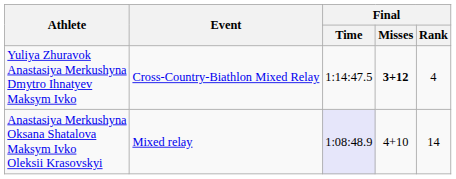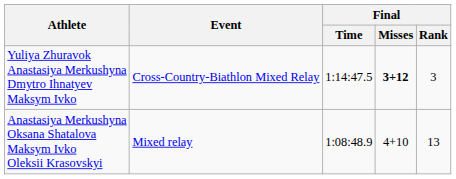(433, 77) 4 -> (433, 77) 3
(349, 142) lavender background -> (349, 142) no background
(433, 142) 14 -> (433, 142) 13
